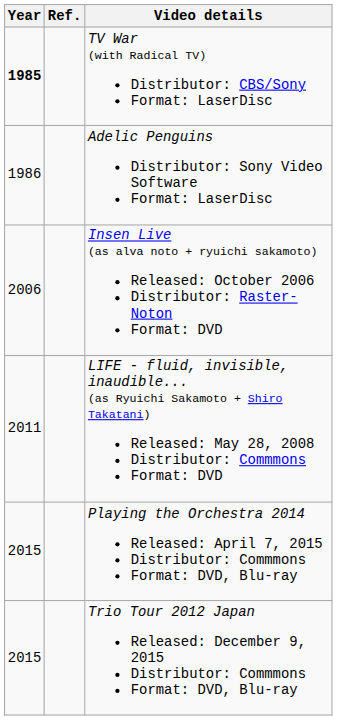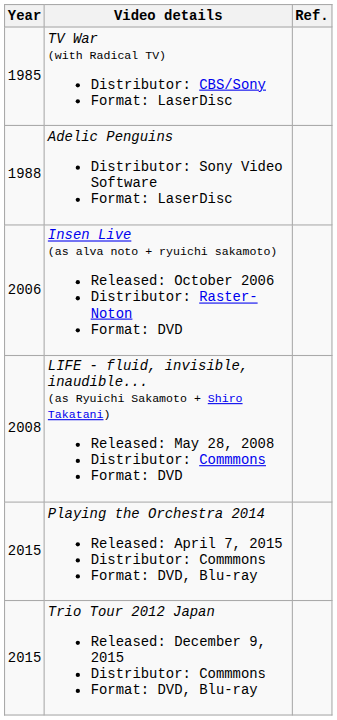columns swapped: (208, 16) <-> (65, 16)
(25, 77) bold -> (25, 77) normal
(25, 175) 1986 -> (25, 175) 1988
(25, 429) 2011 -> (25, 429) 2008
